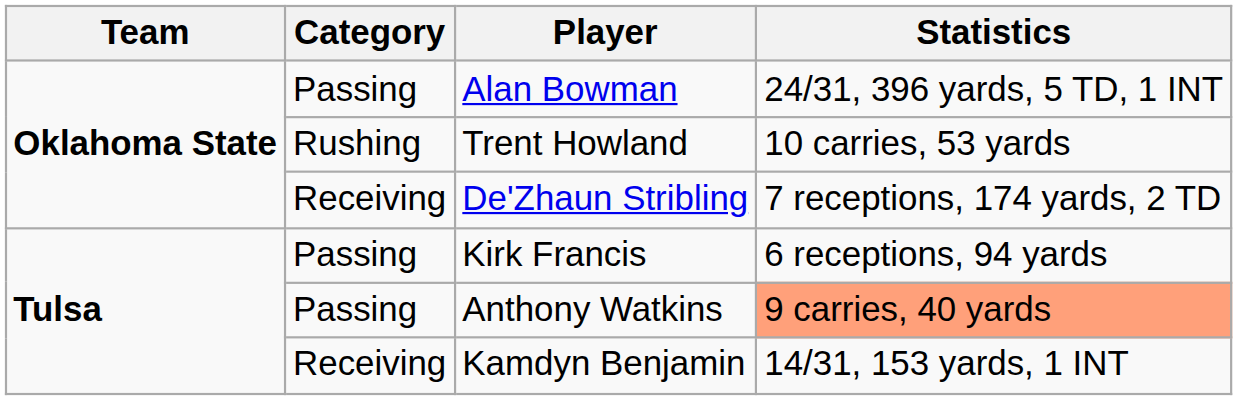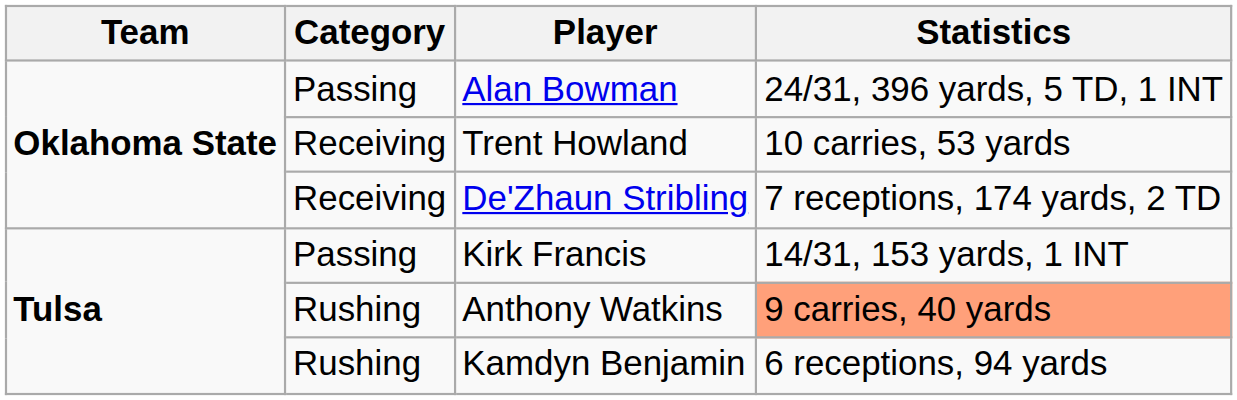(357, 143) Rushing -> (370, 143) Receiving
(936, 254) 6 receptions, 94 yards -> (947, 254) 14/31, 153 yards, 1 INT
(355, 309) Passing -> (357, 309) Rushing
(370, 364) Receiving -> (357, 364) Rushing
(947, 364) 14/31, 153 yards, 1 INT -> (936, 364) 6 receptions, 94 yards
